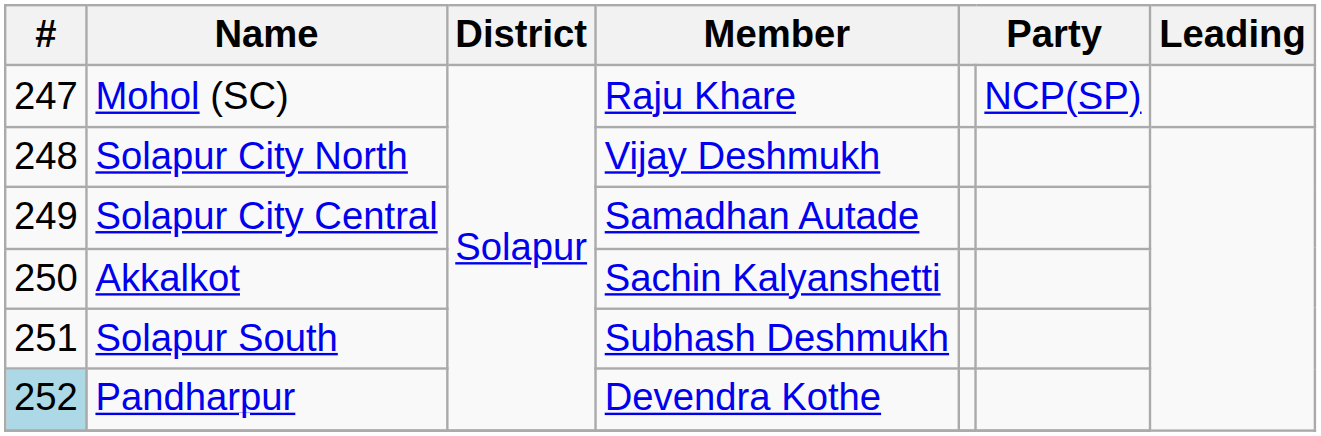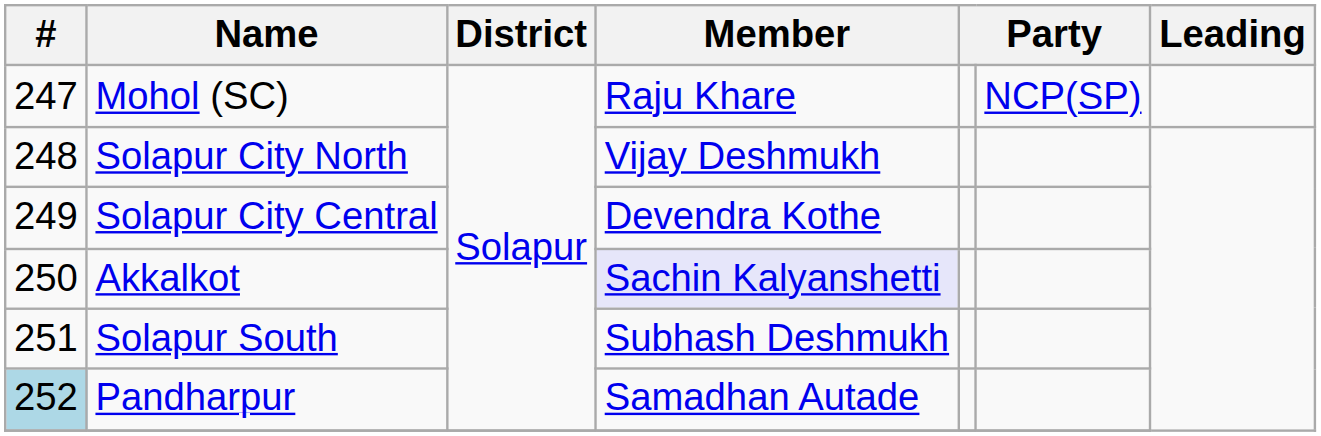(762, 216) Samadhan Autade -> (743, 216) Devendra Kothe
(773, 277) no background -> (773, 277) lavender background
(743, 398) Devendra Kothe -> (762, 398) Samadhan Autade
